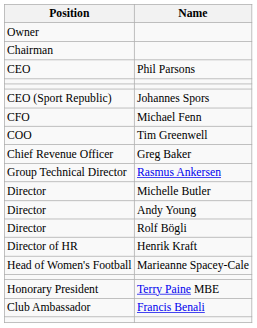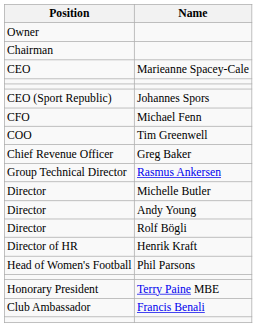(166, 69) Phil Parsons -> (193, 69) Marieanne Spacey-Cale
(193, 265) Marieanne Spacey-Cale -> (166, 265) Phil Parsons
